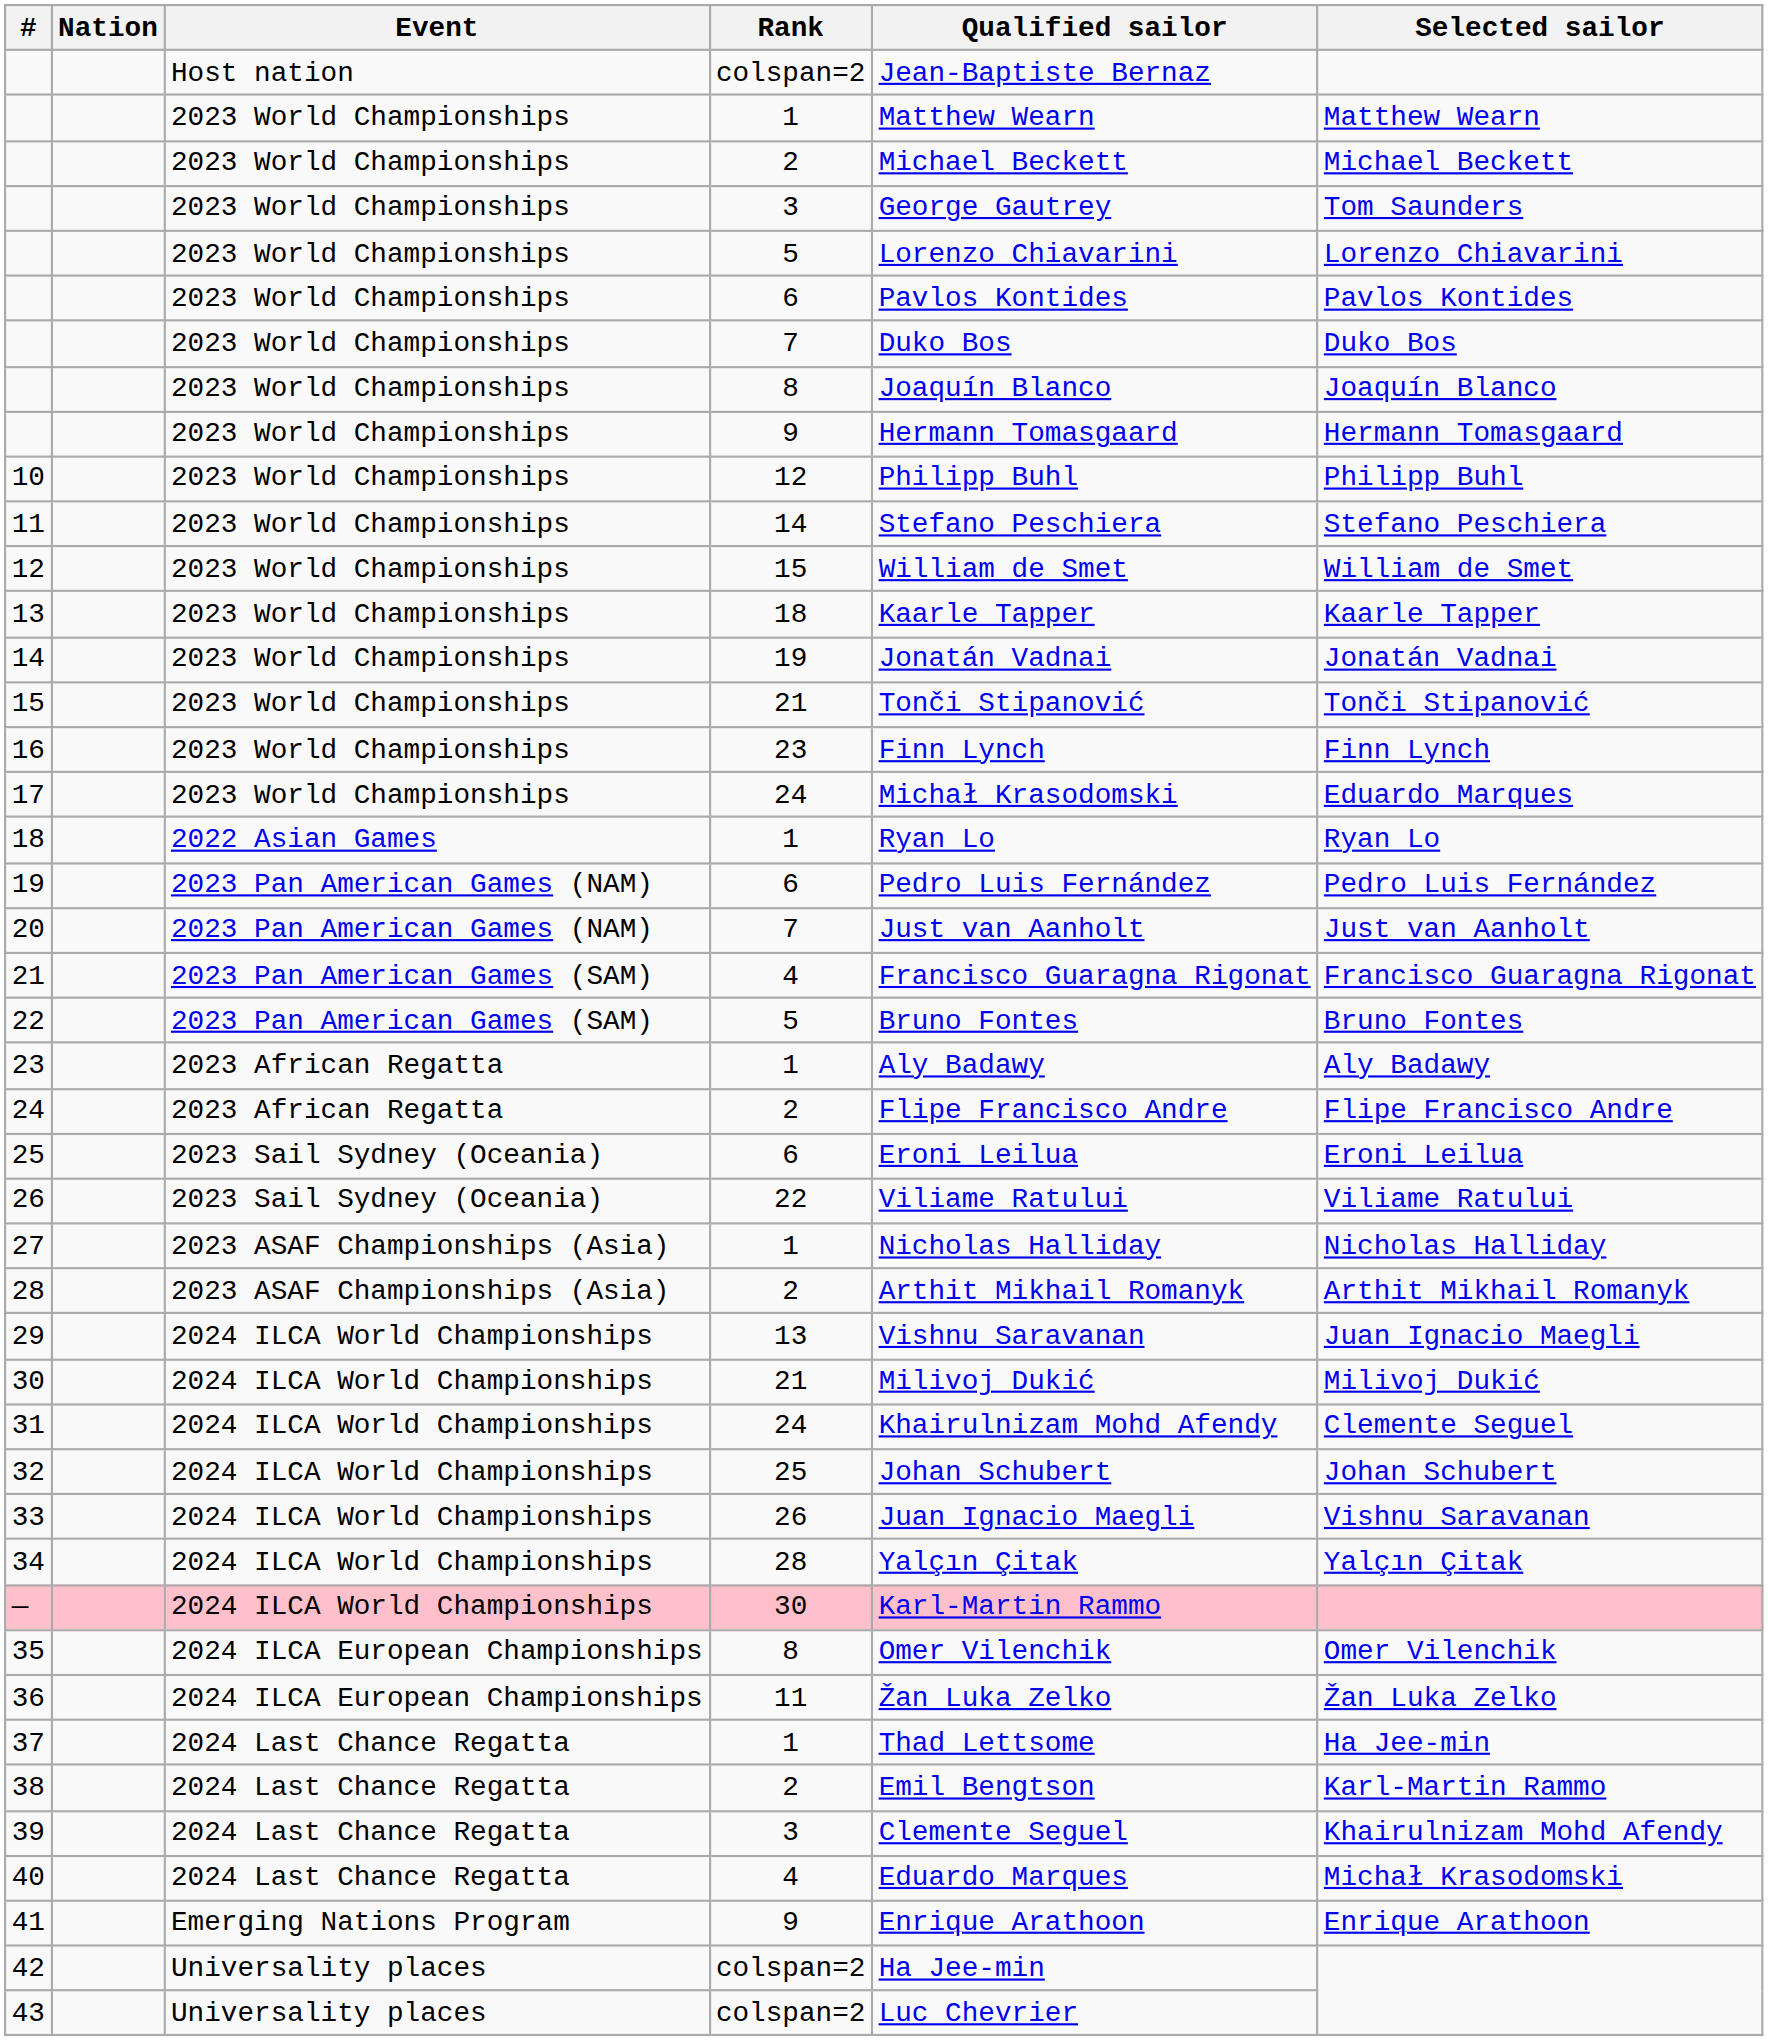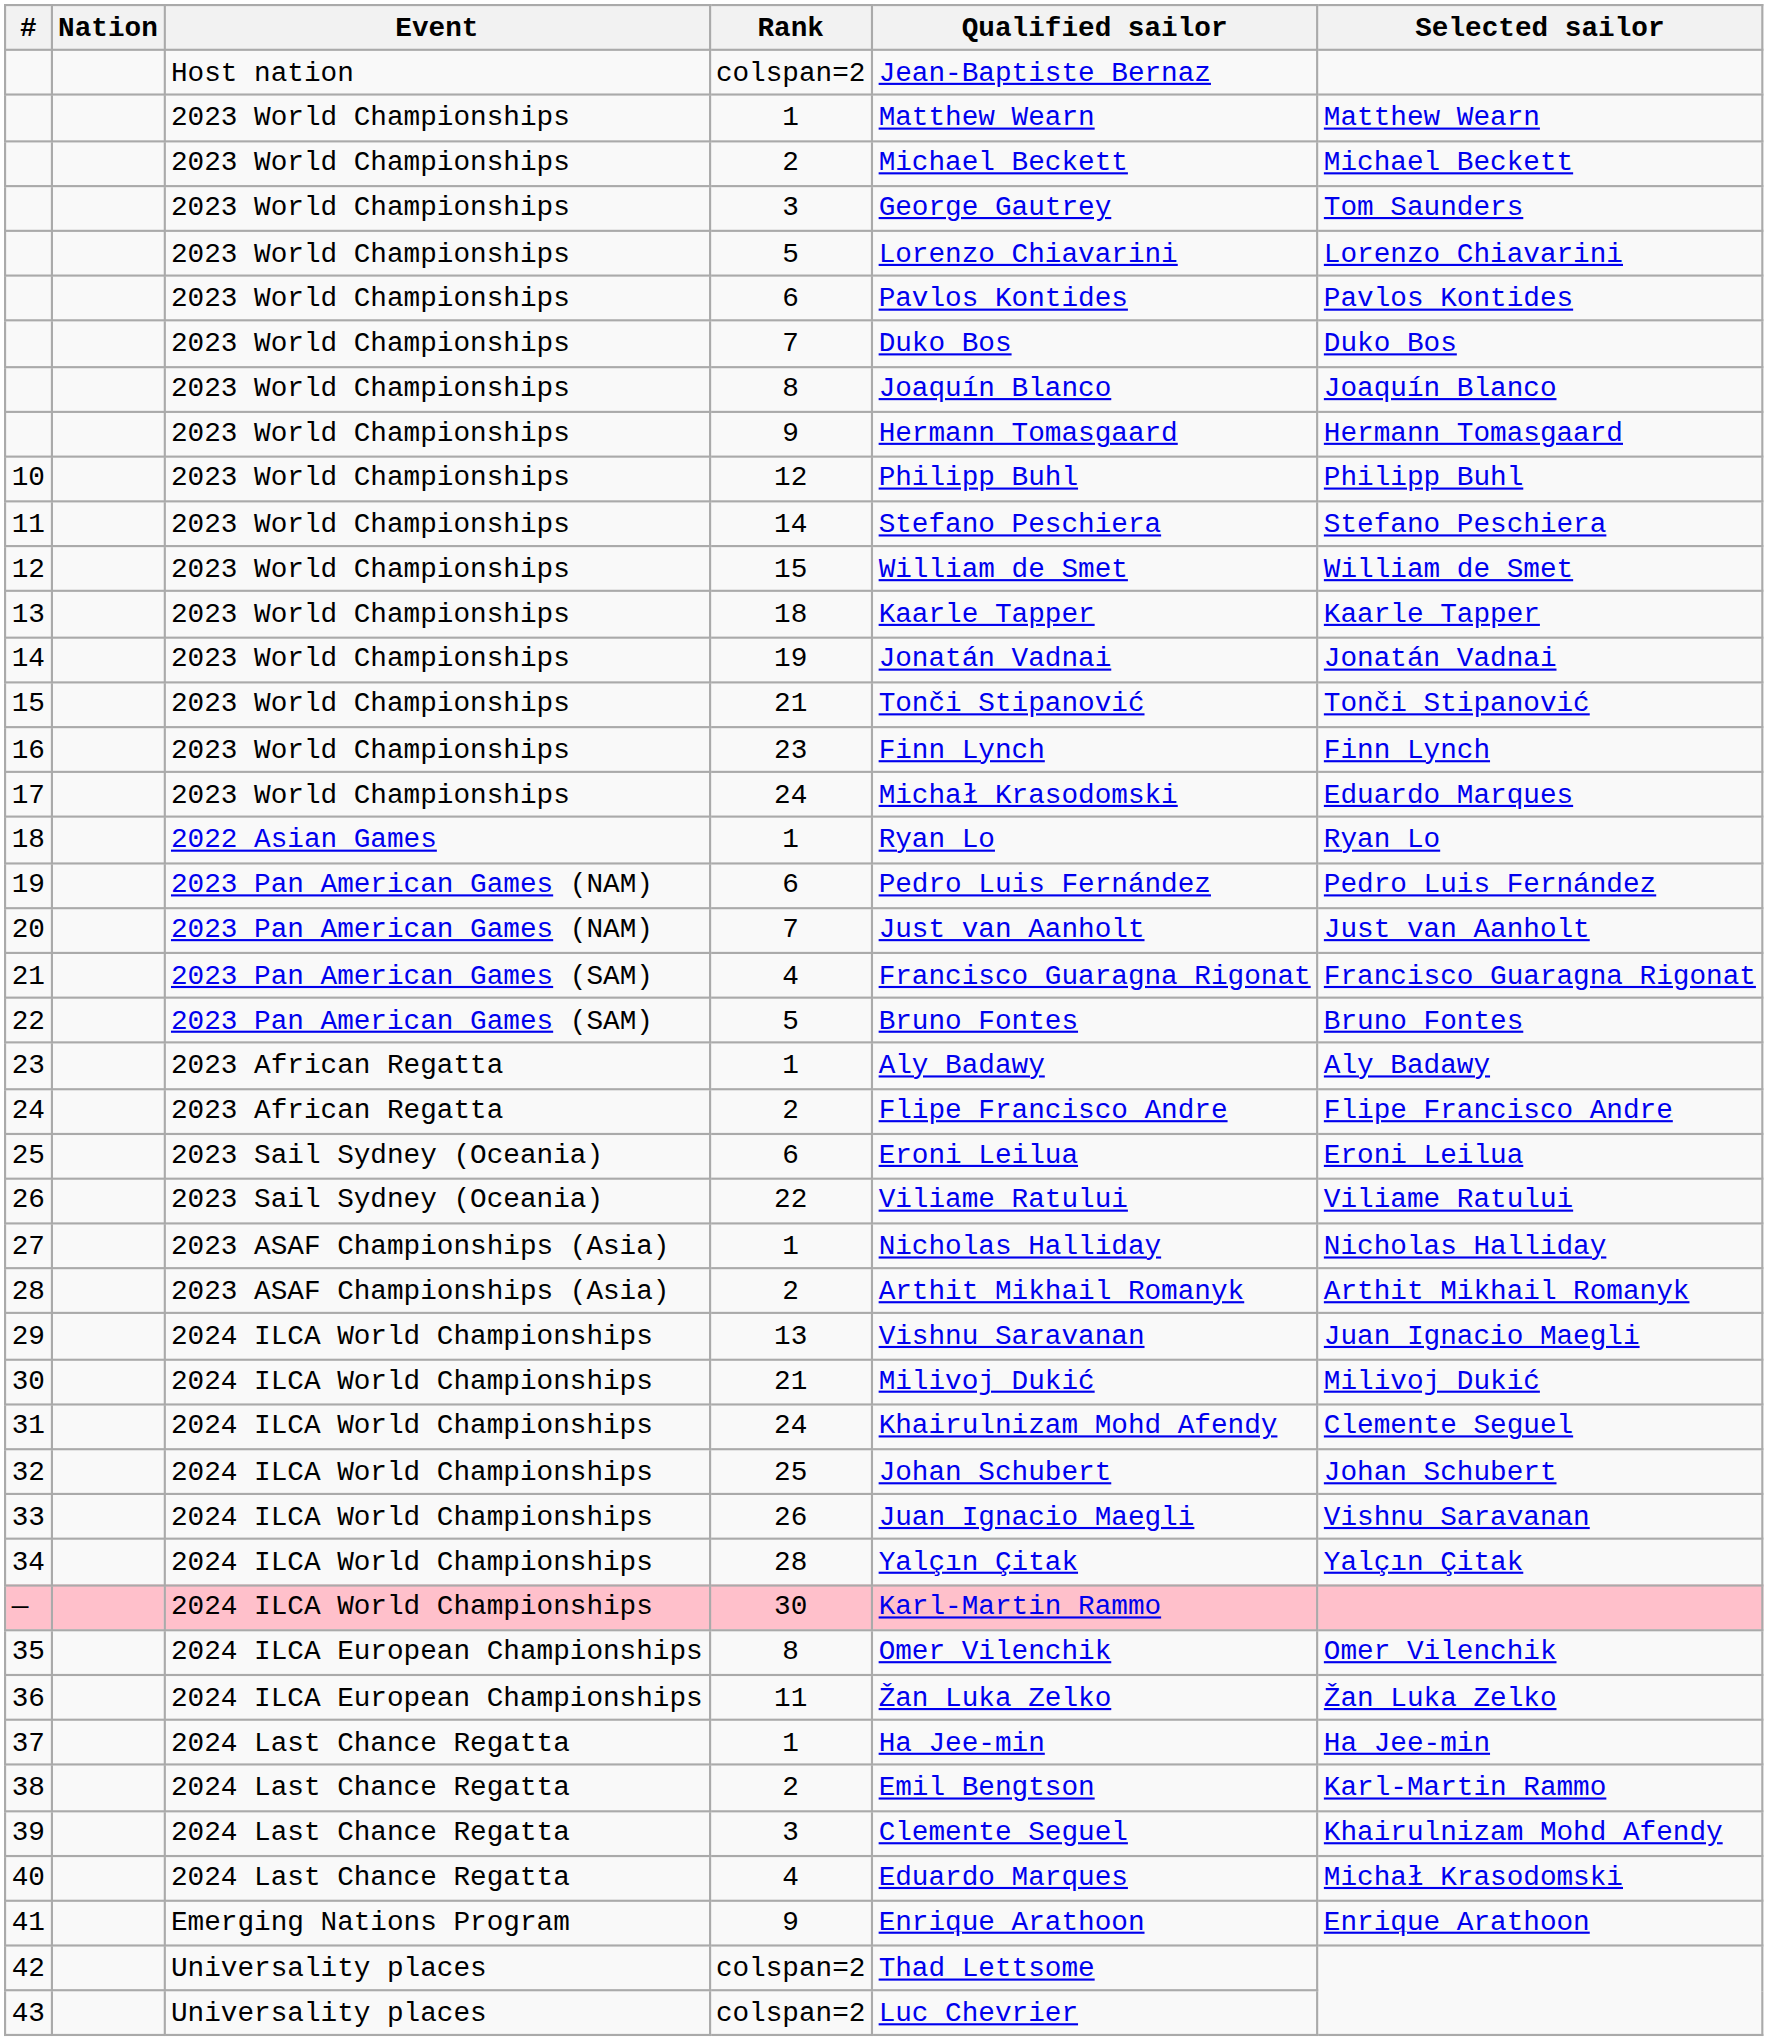(987, 1743) Thad Lettsome -> (962, 1743) Ha Jee-min
(962, 1968) Ha Jee-min -> (987, 1968) Thad Lettsome
